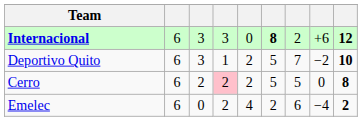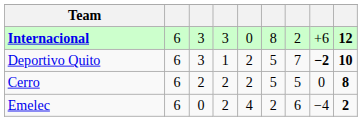(273, 38) bold -> (273, 38) normal
(322, 60) normal -> (322, 60) bold
(225, 82) pink background -> (225, 82) no background
